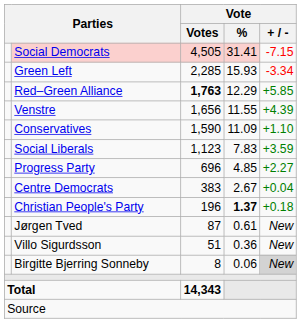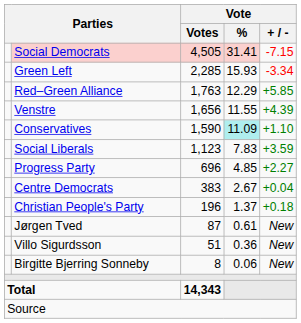(206, 91) bold -> (206, 91) normal
(242, 129) no background -> (242, 129) paleturquoise background
(245, 206) bold -> (245, 206) normal
(281, 264) lightgrey background -> (281, 264) no background
